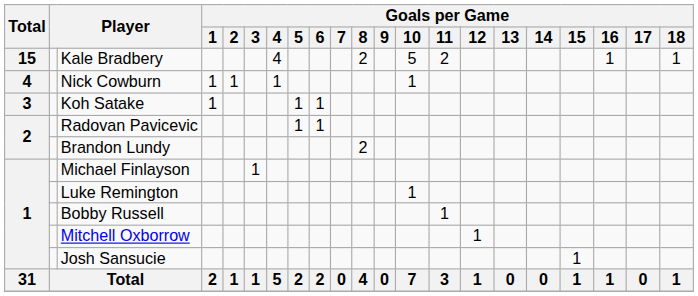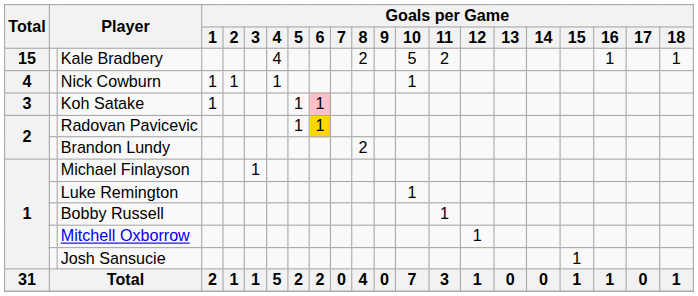(320, 104) no background -> (320, 104) pink background
(320, 126) no background -> (320, 126) gold background
